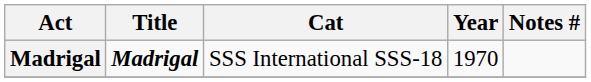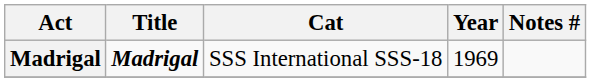(476, 58) 1970 -> (476, 58) 1969
